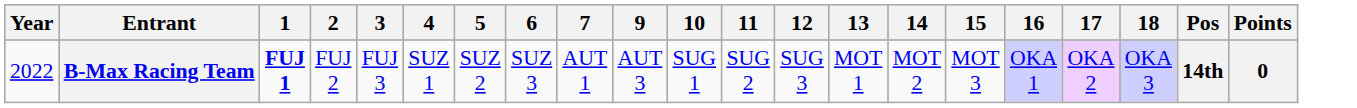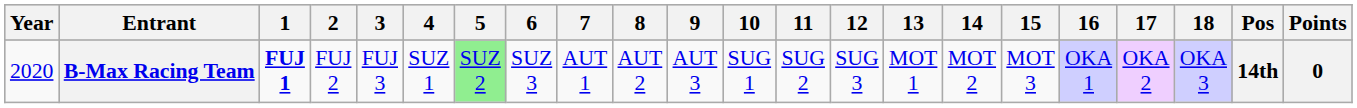+ column: (640, 22)
(32, 70) 2022 -> (32, 70) 2020
(480, 70) no background -> (480, 70) lightgreen background
